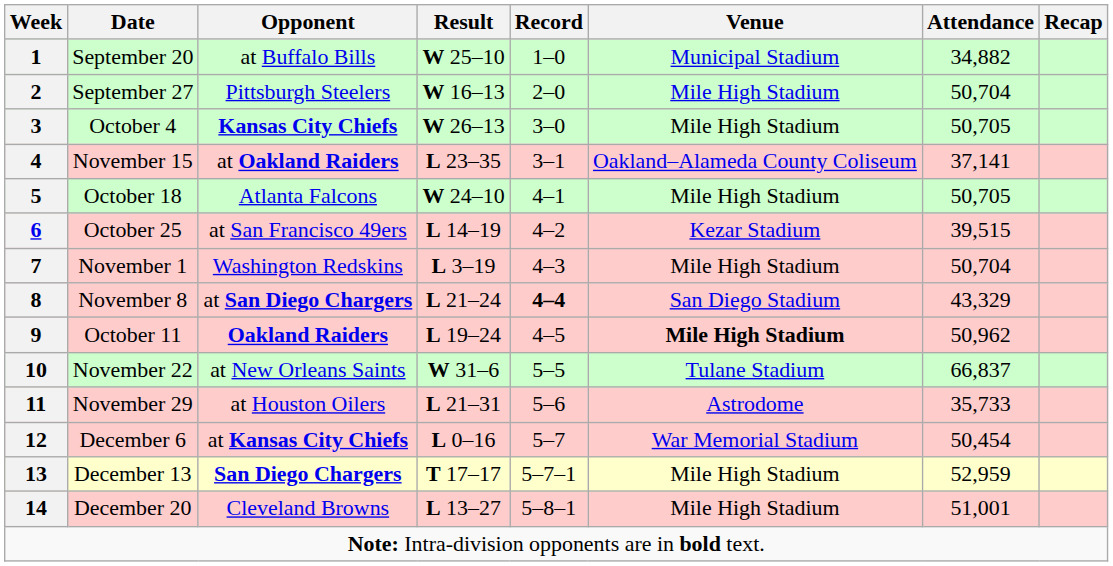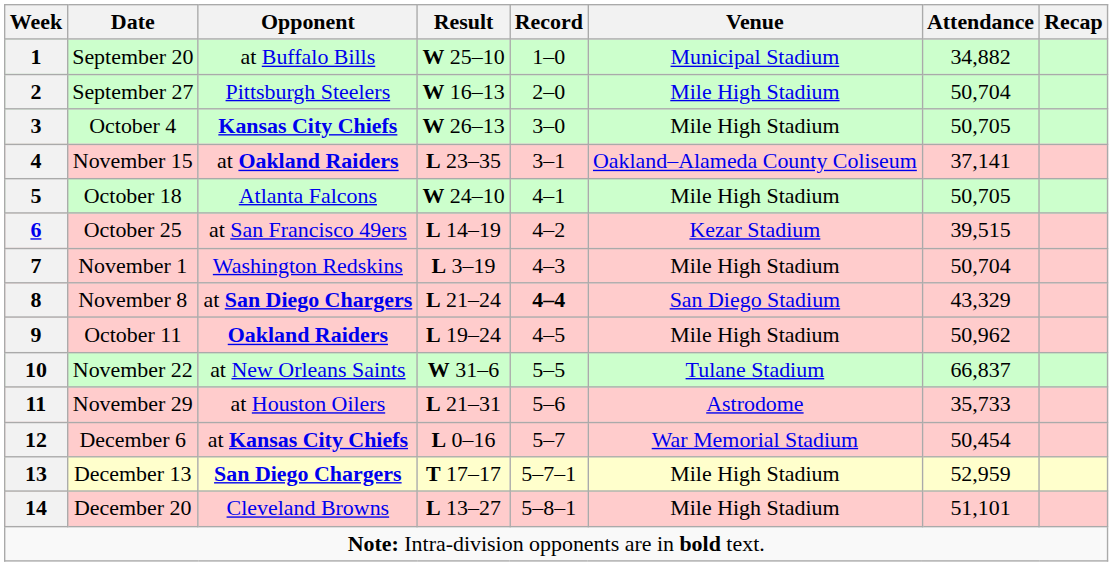(755, 334) bold -> (755, 334) normal
(981, 508) 51,001 -> (981, 508) 51,101
